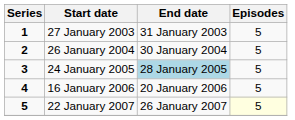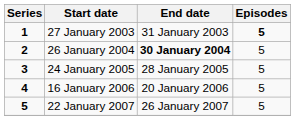(258, 32) normal -> (262, 32) bold
(183, 50) normal -> (185, 50) bold
(183, 69) lightblue background -> (185, 69) no background
(258, 106) lightyellow background -> (262, 106) no background
